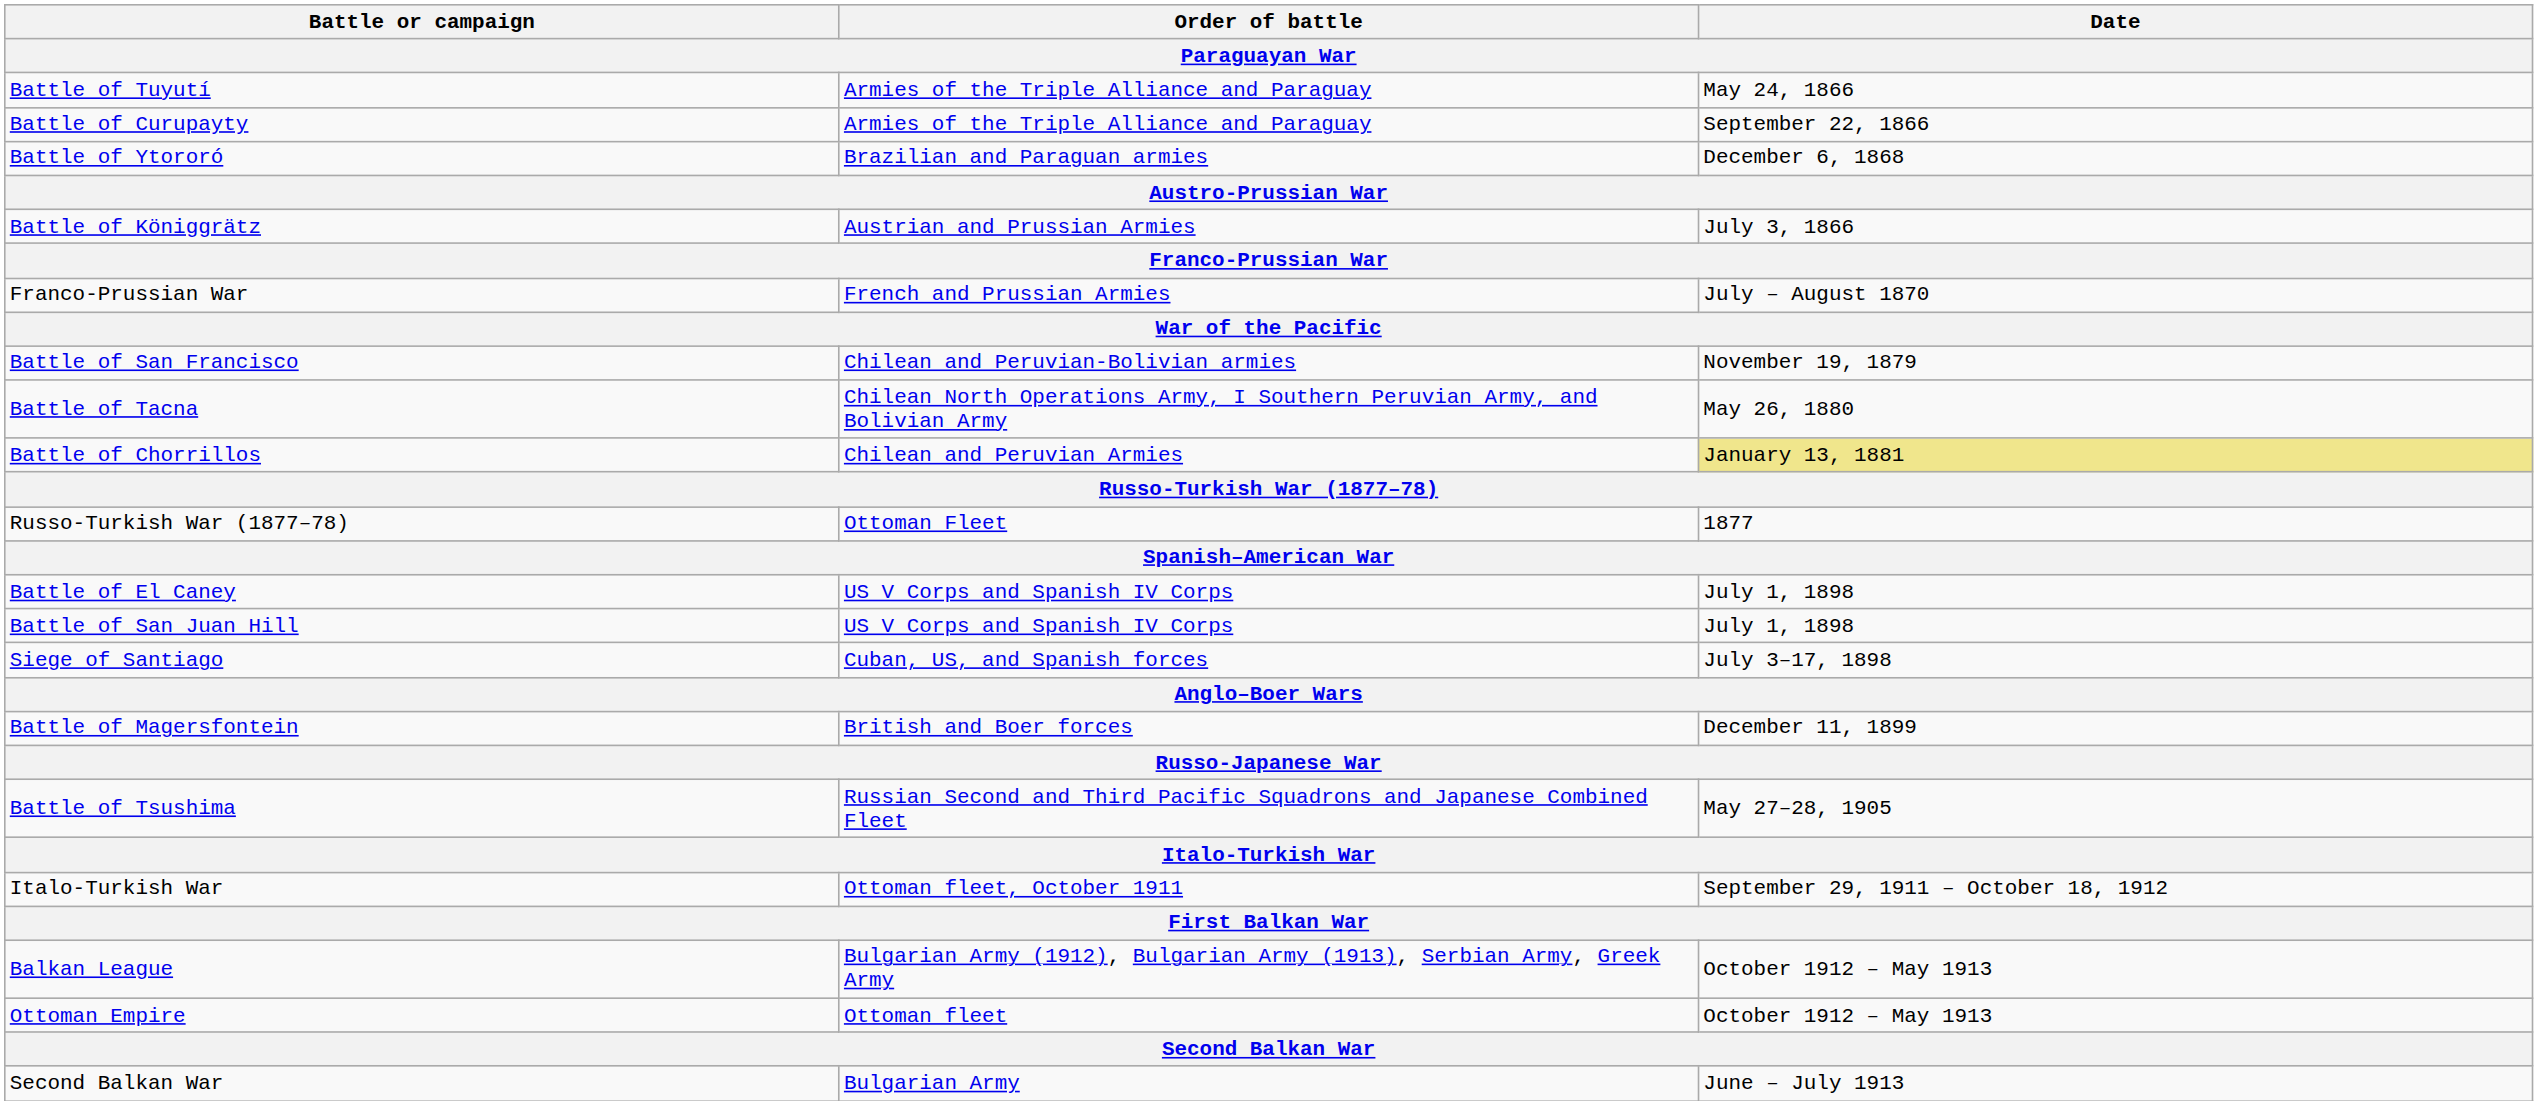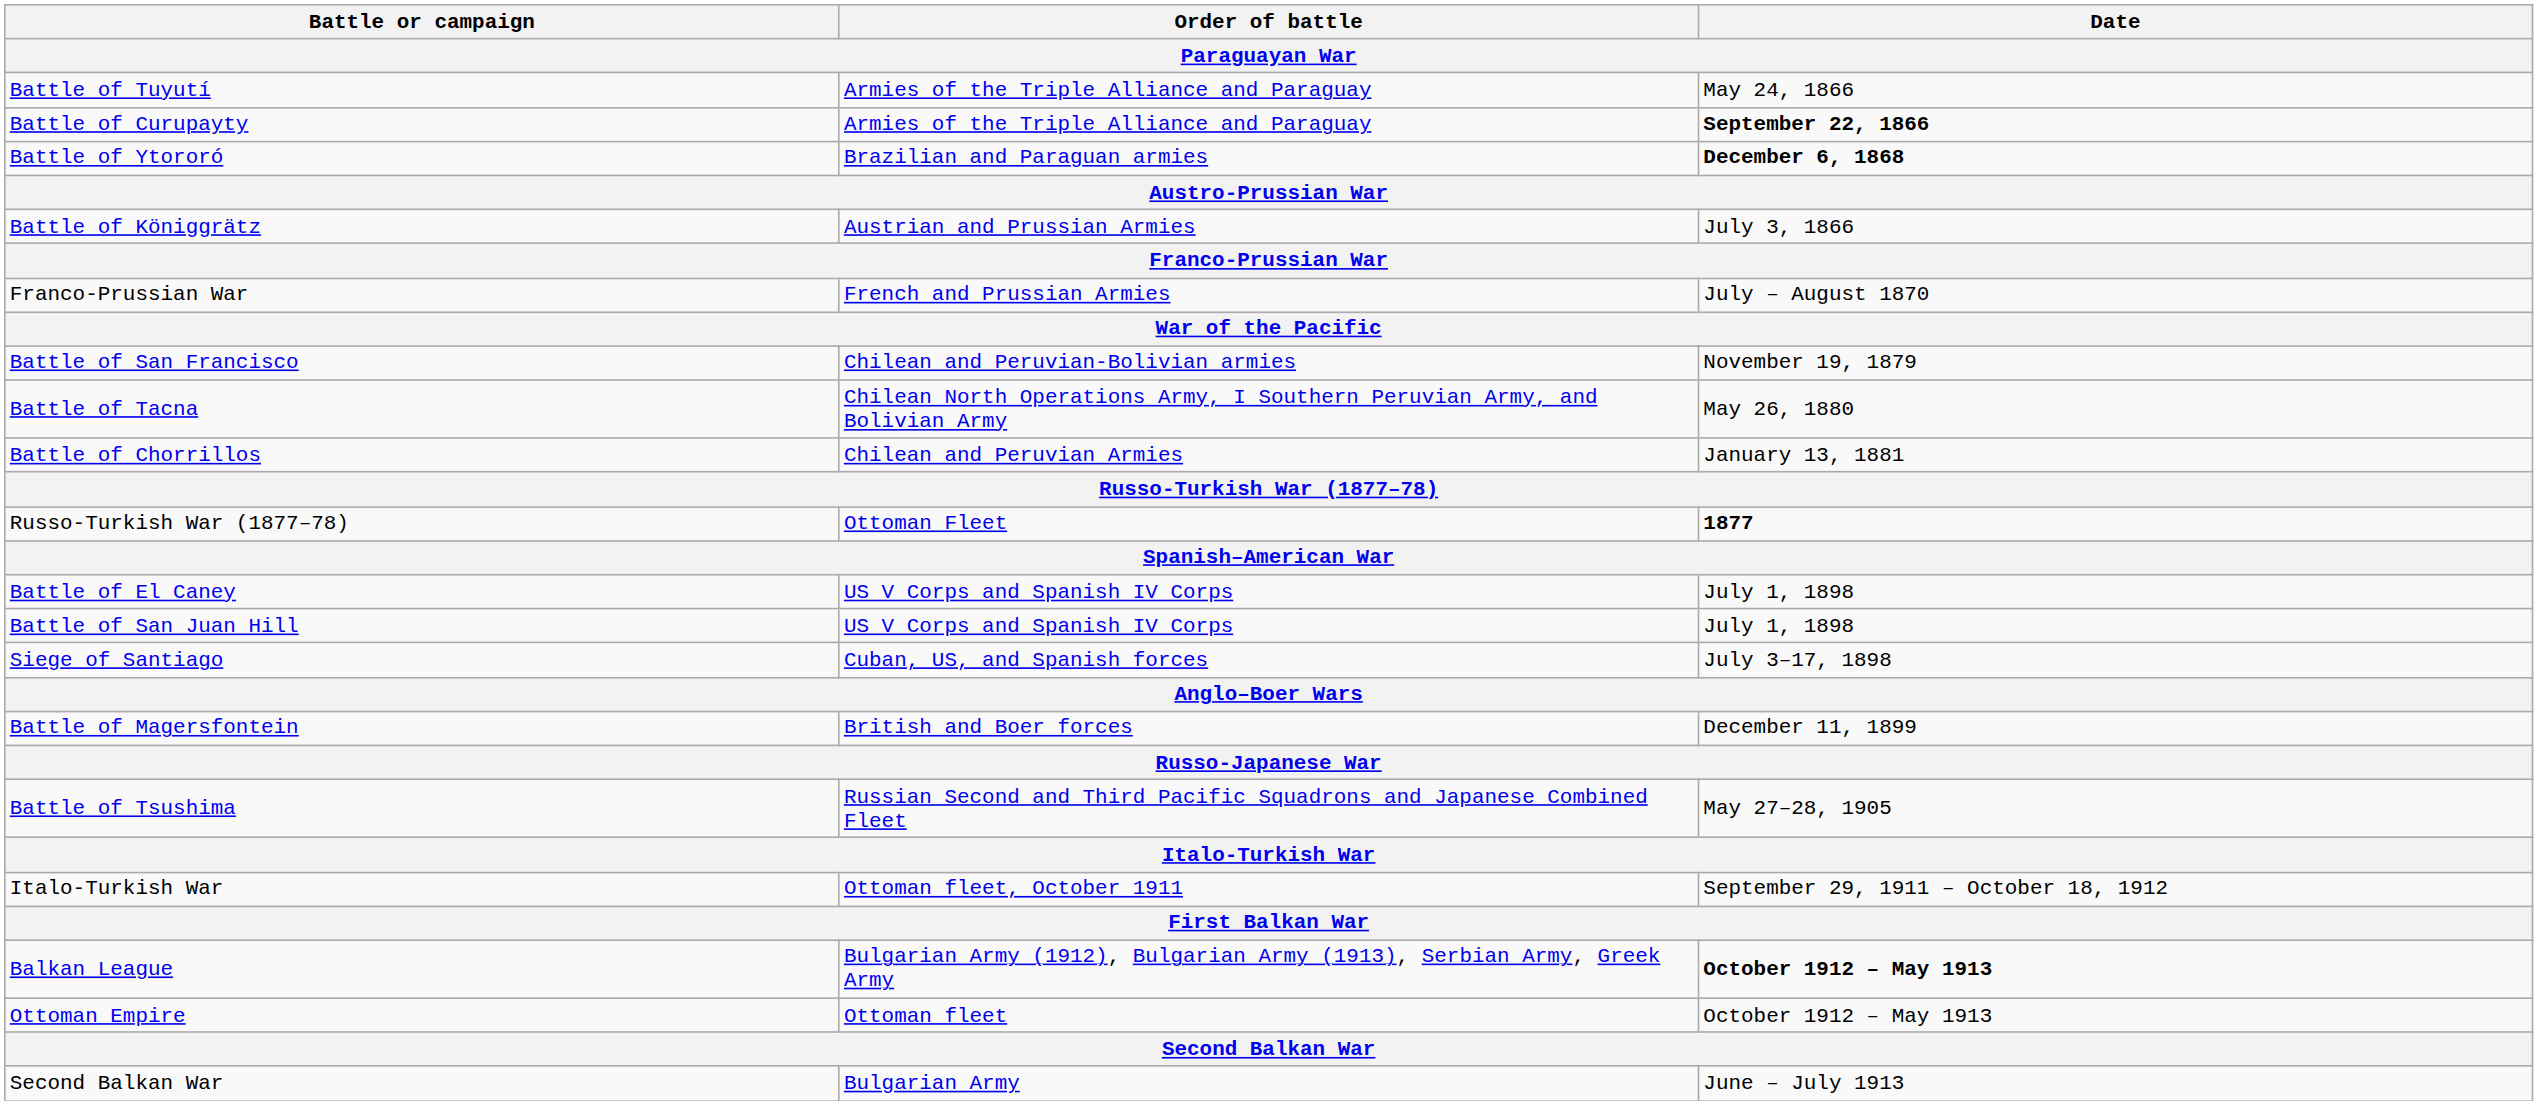(1816, 124) normal -> (1816, 124) bold
(1804, 158) normal -> (1804, 158) bold
(1804, 455) khaki background -> (1804, 455) no background
(1728, 524) normal -> (1728, 524) bold
(1848, 969) normal -> (1848, 969) bold
